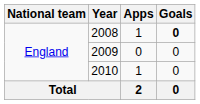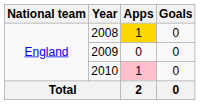(139, 33) no background -> (139, 33) gold background
(176, 33) bold -> (176, 33) normal
(139, 71) no background -> (139, 71) pink background
